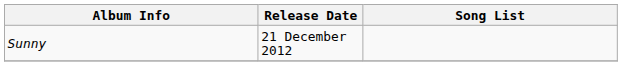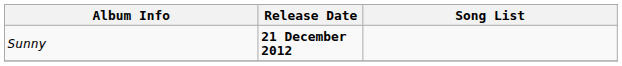(304, 43) normal -> (304, 43) bold
